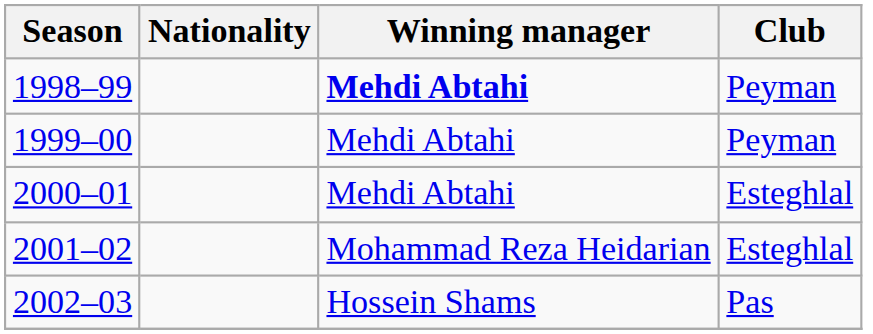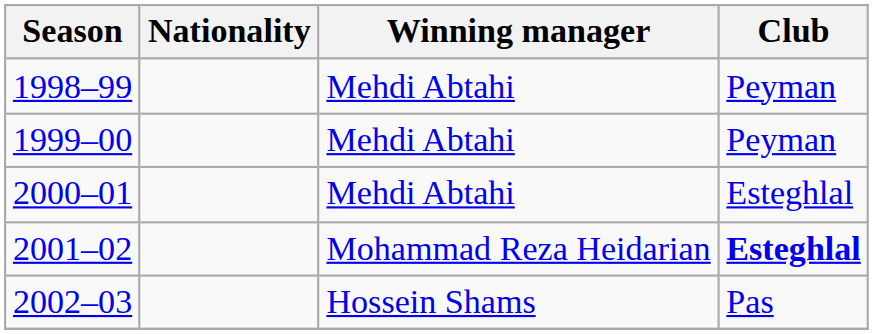(427, 85) bold -> (421, 85) normal
(790, 247) normal -> (794, 247) bold
